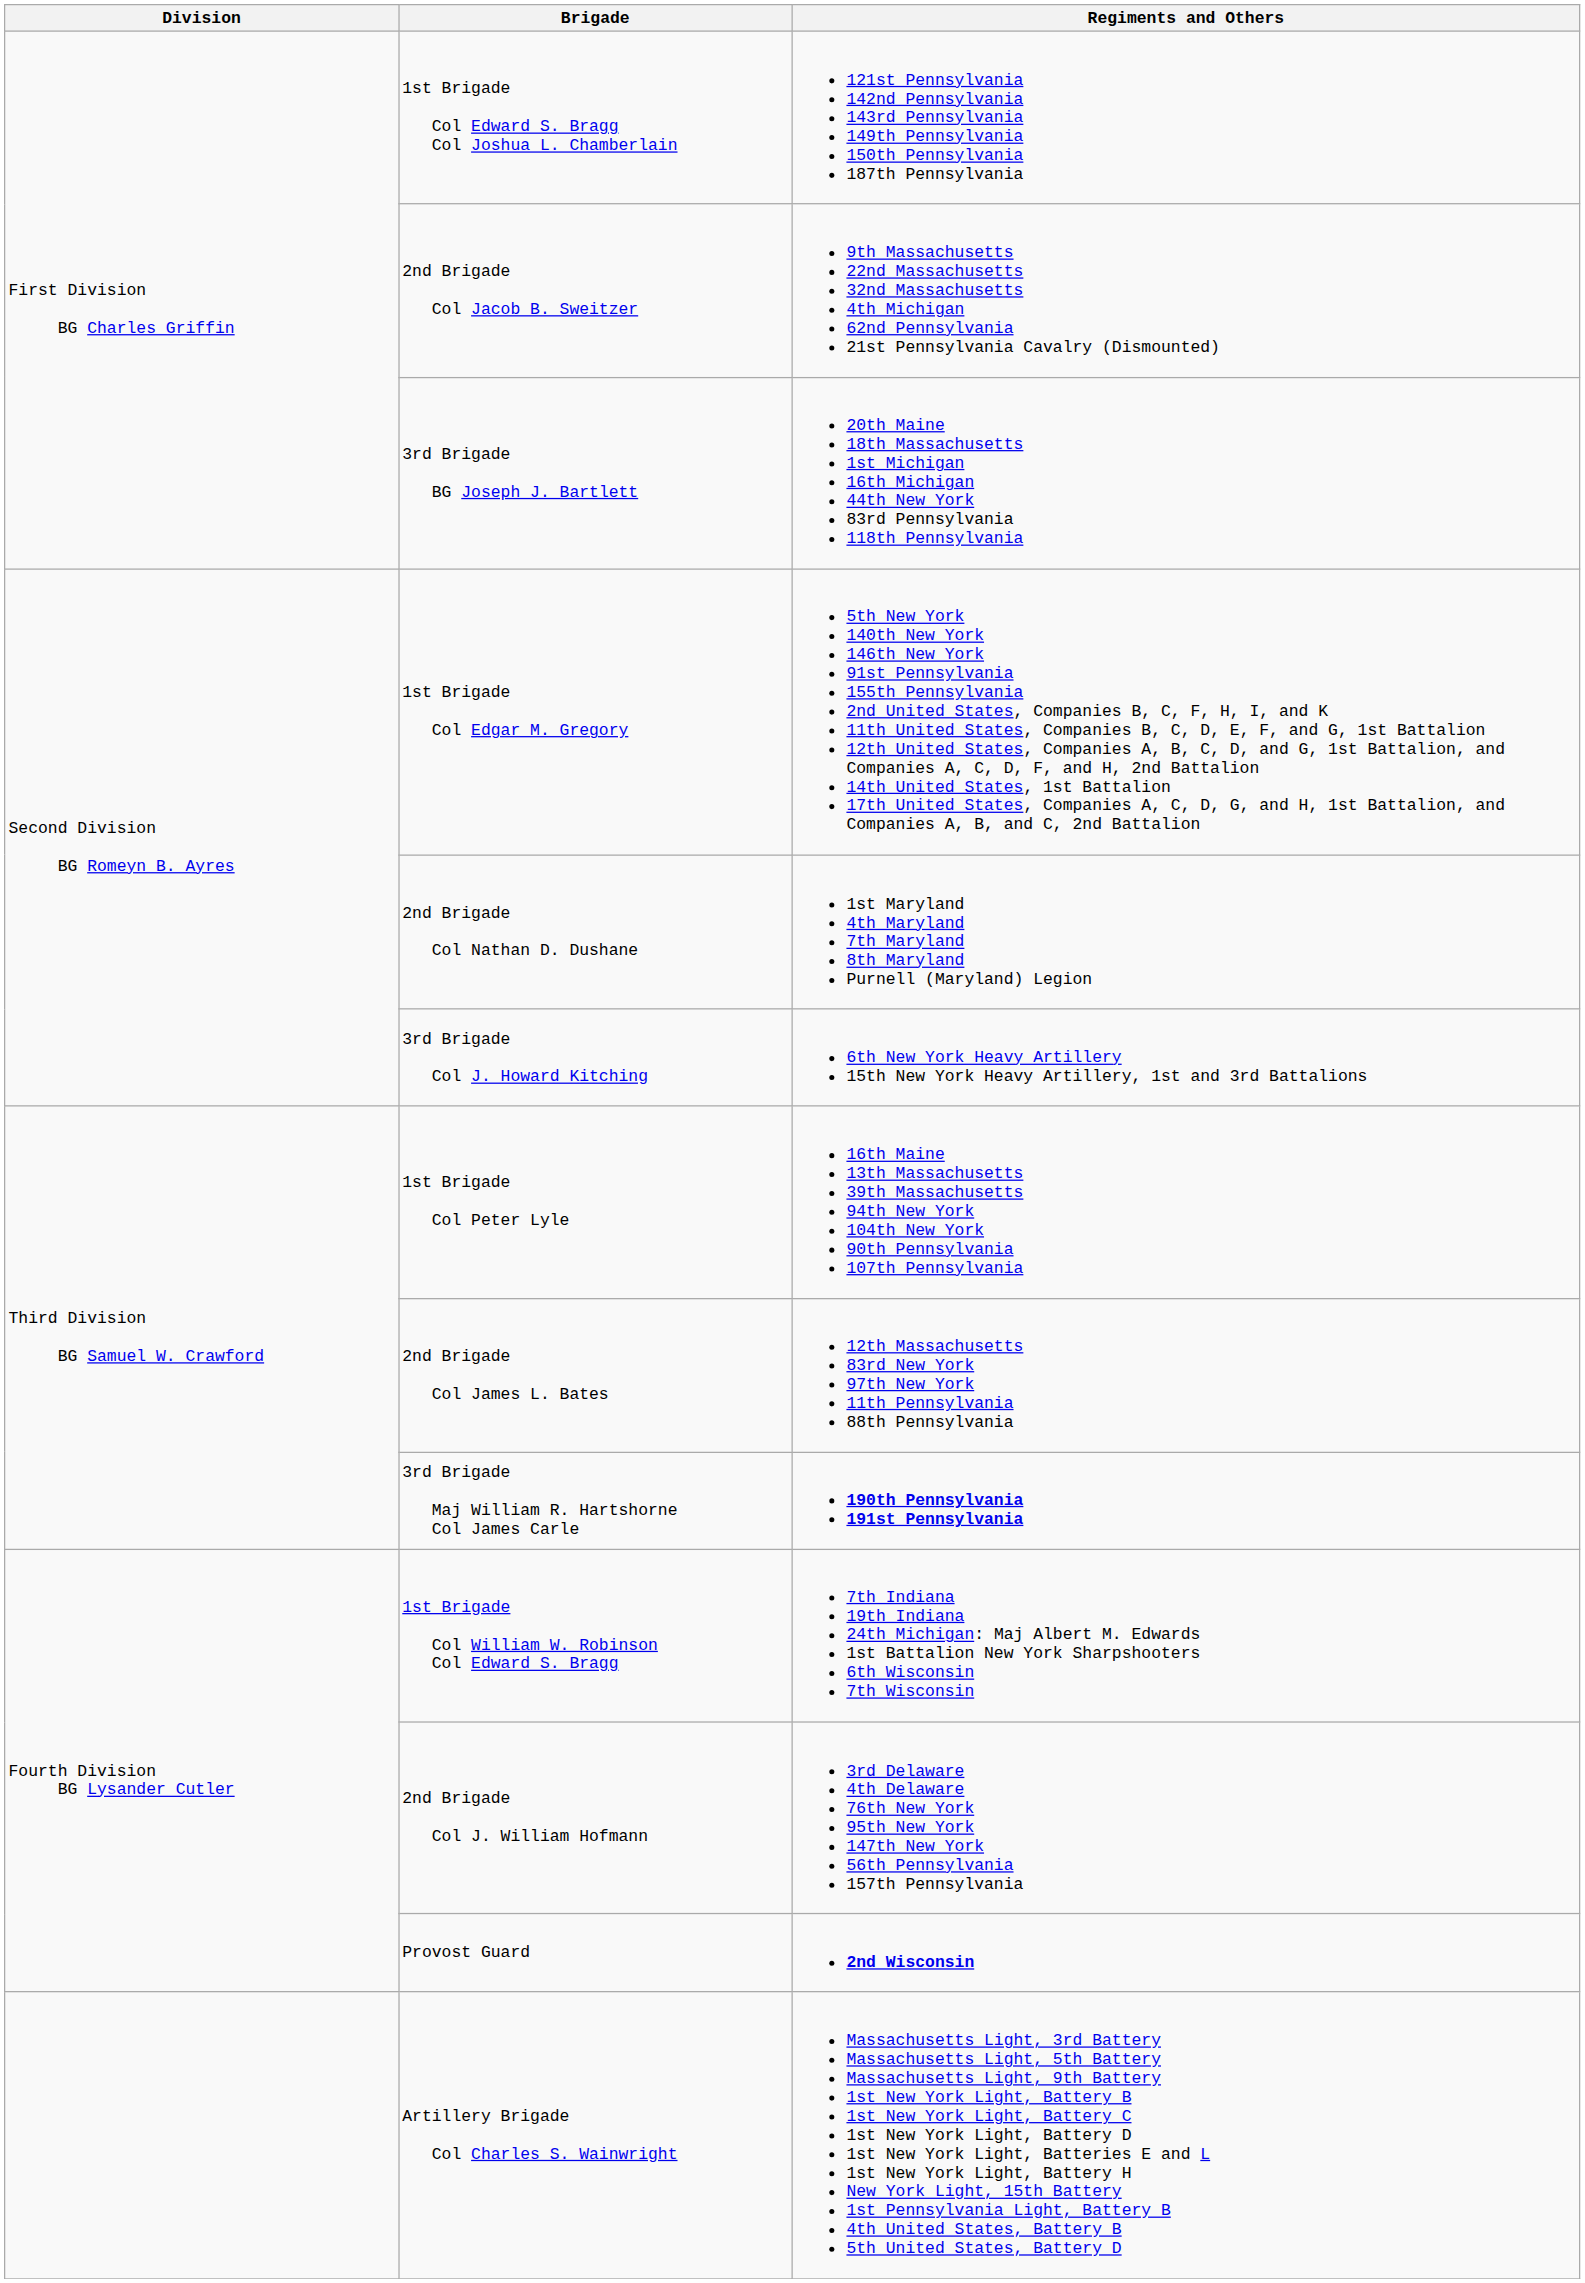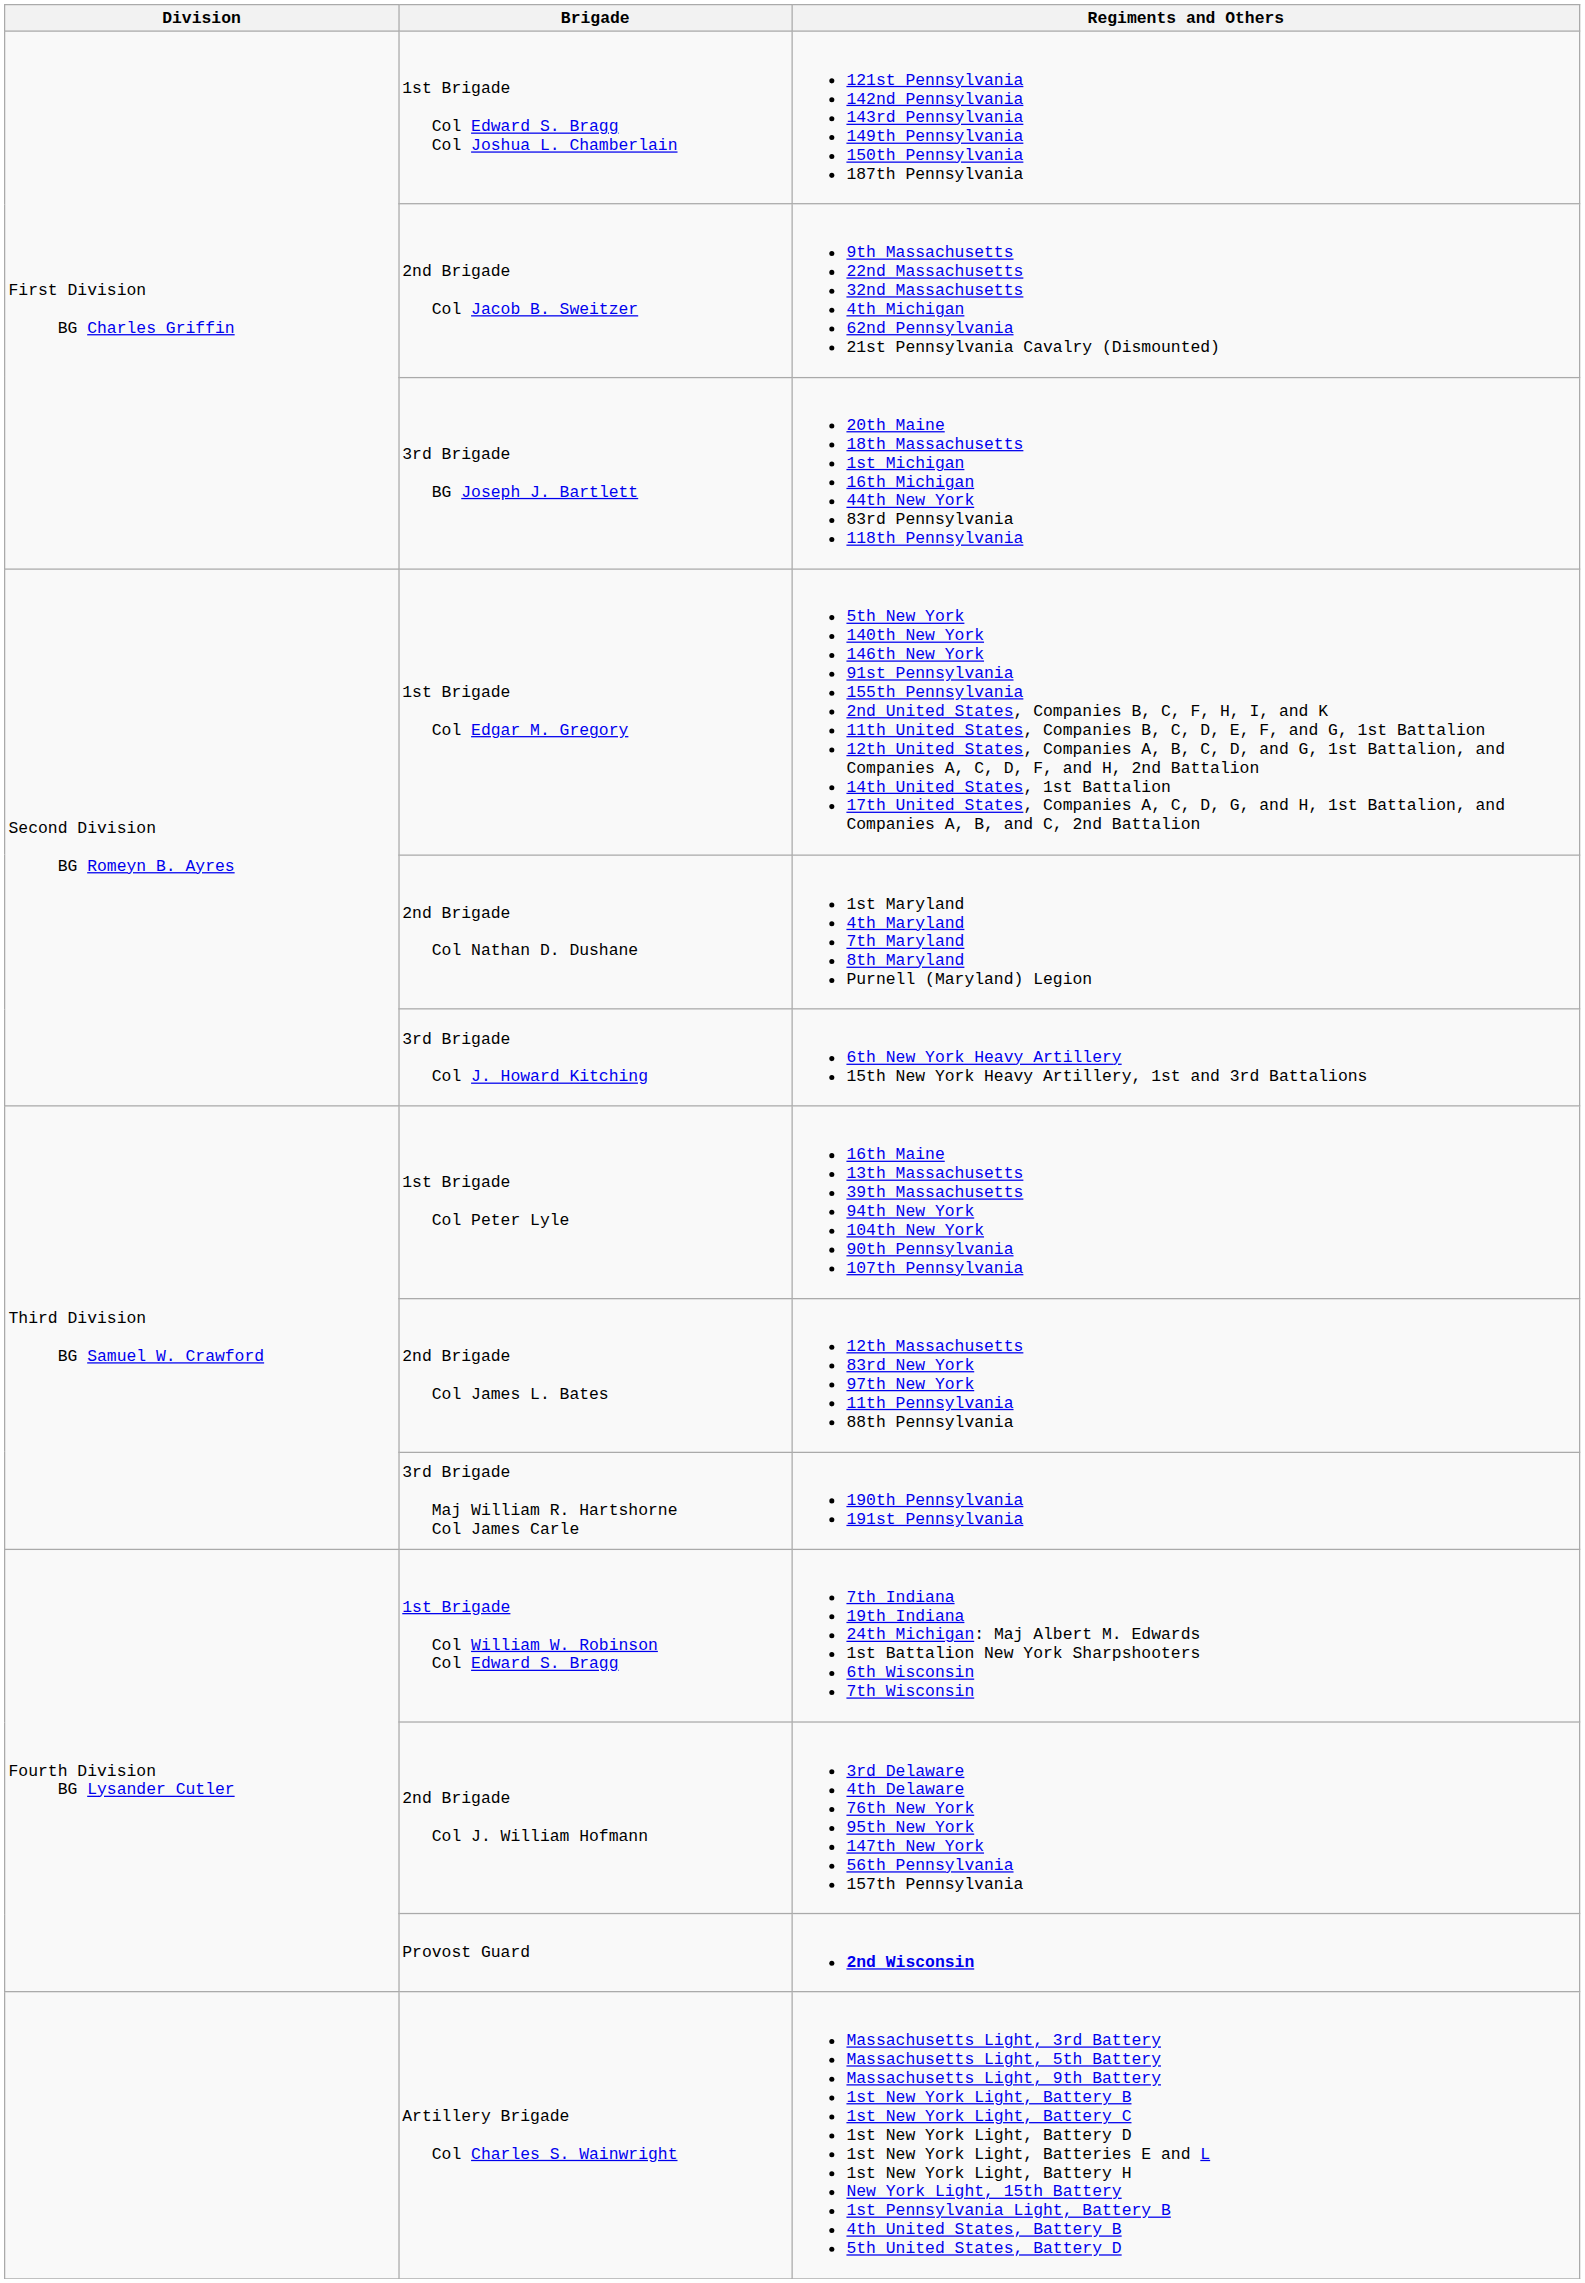(1186, 1510) bold -> (1186, 1510) normal
